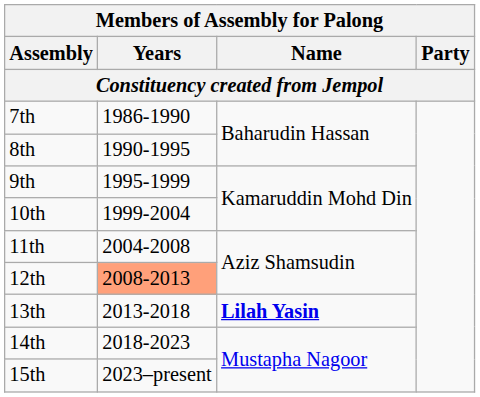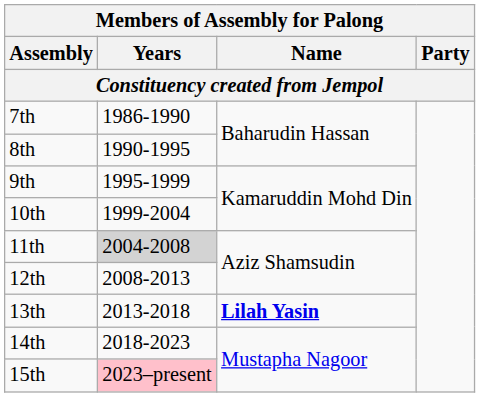(146, 246) no background -> (146, 246) lightgrey background
(146, 278) lightsalmon background -> (146, 278) no background
(157, 375) no background -> (157, 375) pink background
